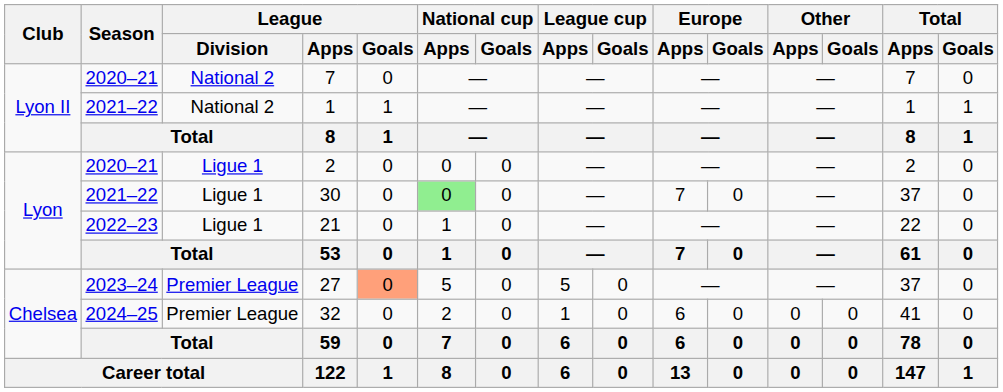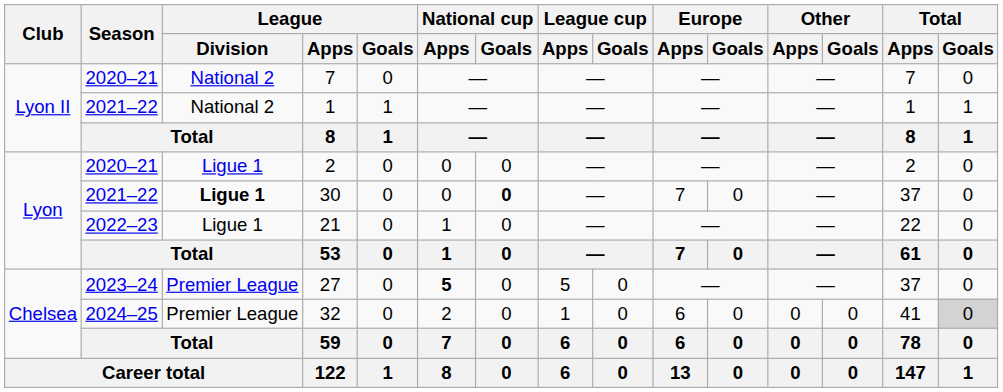(232, 195) normal -> (232, 195) bold
(446, 195) lightgreen background -> (446, 195) no background
(506, 195) normal -> (506, 195) bold
(388, 284) lightsalmon background -> (388, 284) no background
(446, 284) normal -> (446, 284) bold
(968, 313) no background -> (968, 313) lightgrey background
